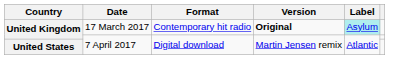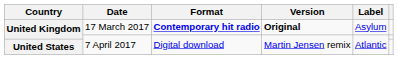(202, 27) normal -> (207, 27) bold
(362, 27) paleturquoise background -> (371, 27) no background
